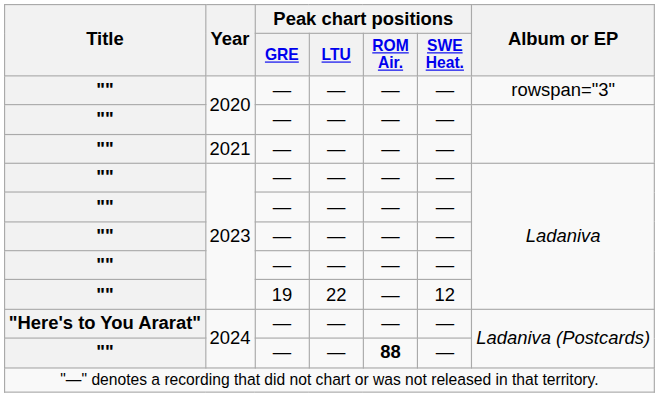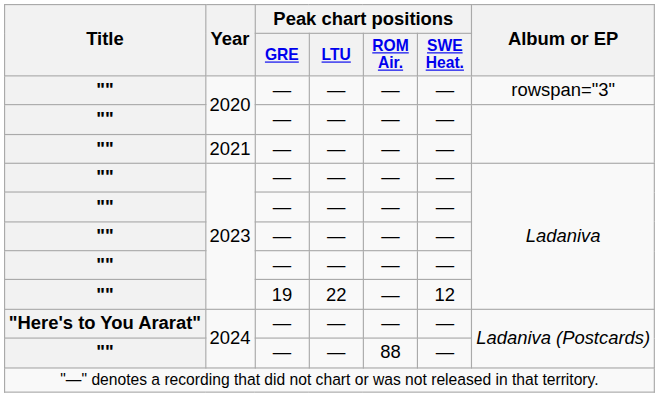(391, 352) bold -> (391, 352) normal
